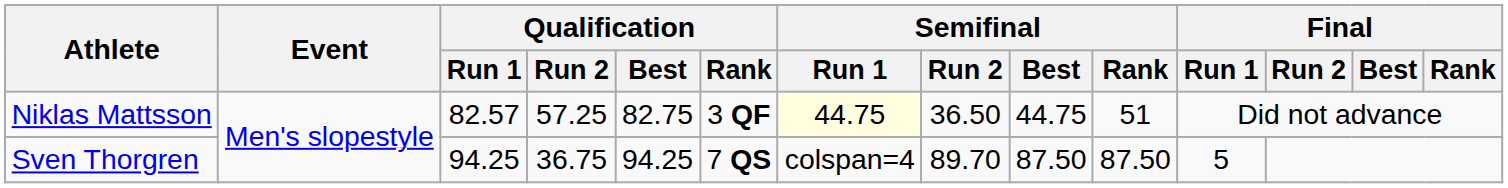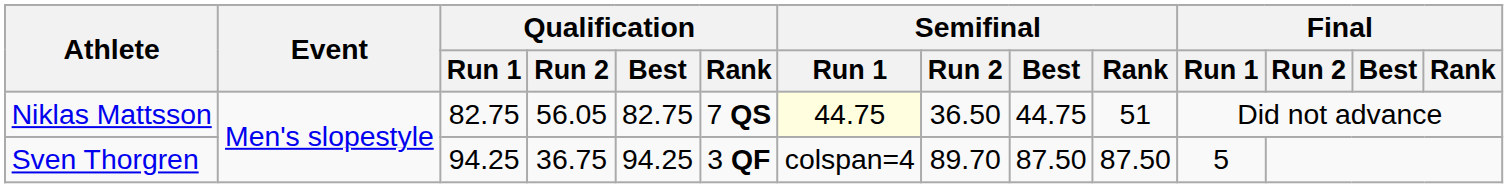(484, 115) 82.57 -> (484, 115) 82.75
(572, 115) 57.25 -> (572, 115) 56.05
(739, 115) 3 QF -> (739, 115) 7 QS
(739, 160) 7 QS -> (739, 160) 3 QF
